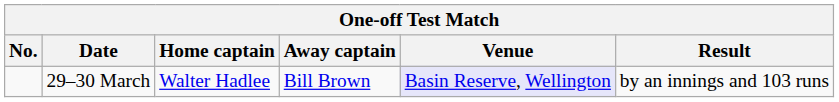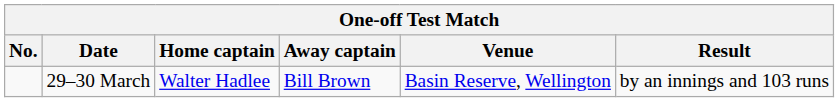(508, 81) lavender background -> (508, 81) no background
